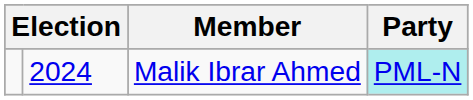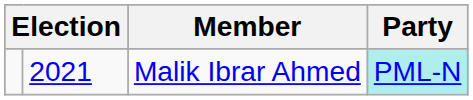(61, 71) 2024 -> (61, 71) 2021
